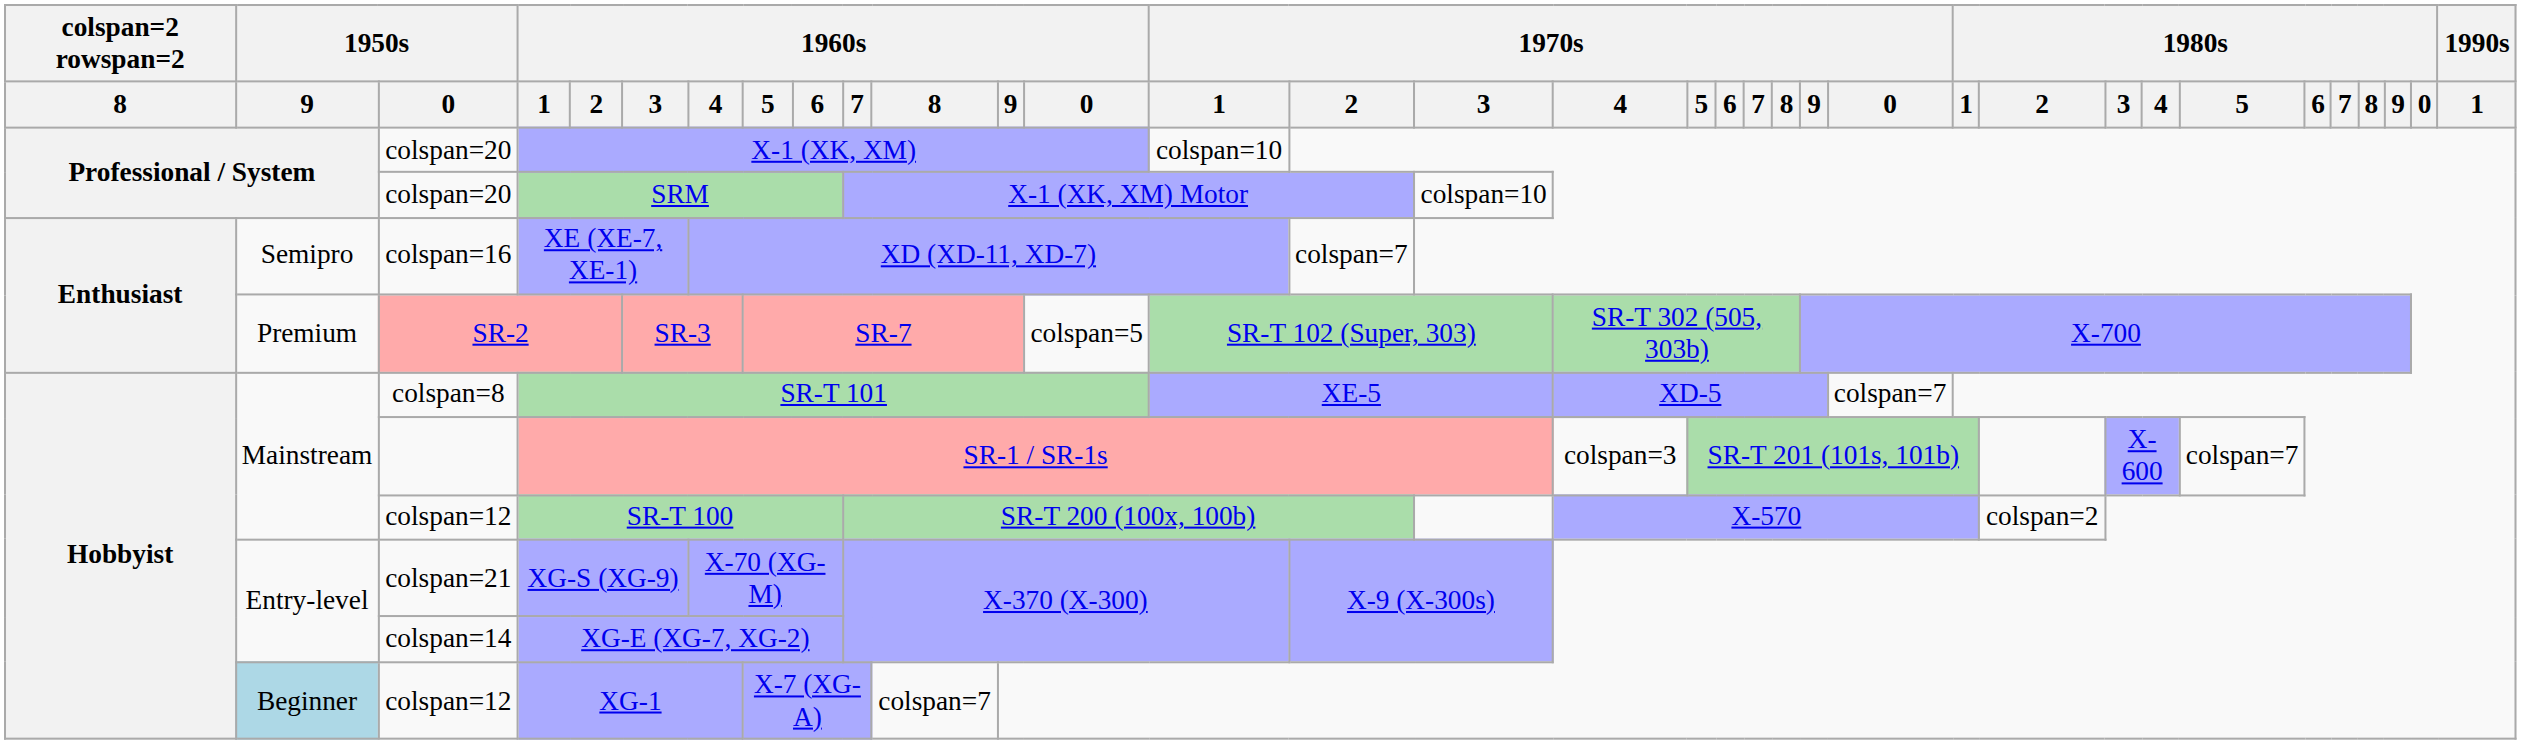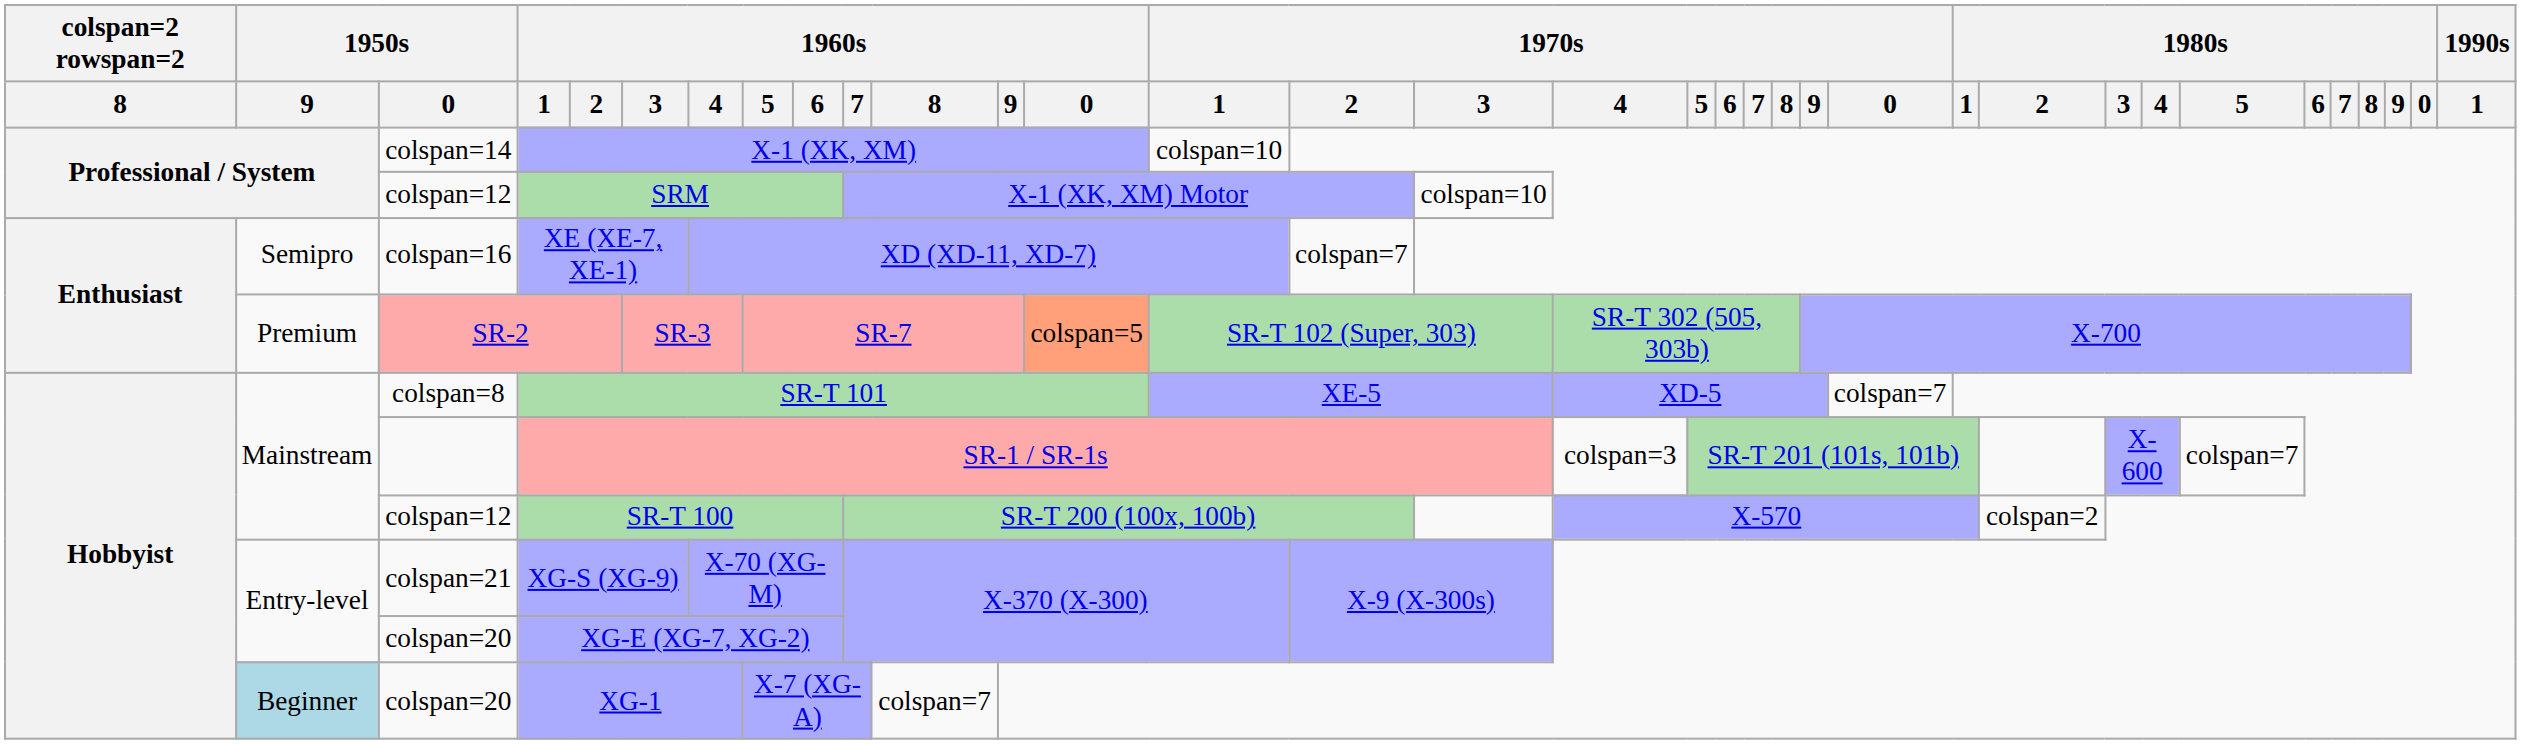(448, 149) colspan=20 -> (448, 149) colspan=14
(448, 194) colspan=20 -> (448, 194) colspan=12
(1087, 332) no background -> (1087, 332) lightsalmon background
(448, 638) colspan=14 -> (448, 638) colspan=20
(448, 699) colspan=12 -> (448, 699) colspan=20
